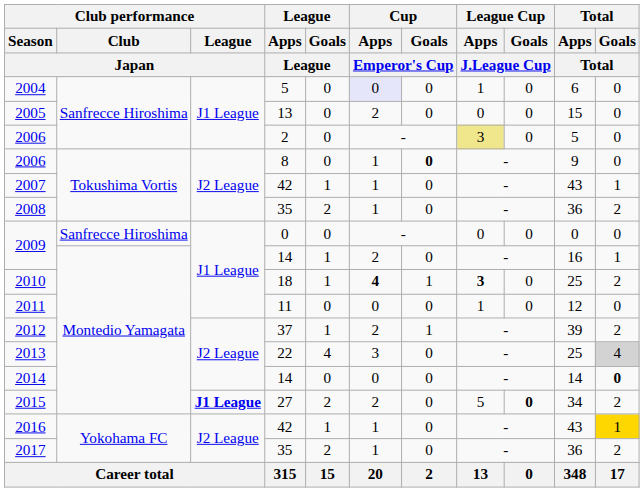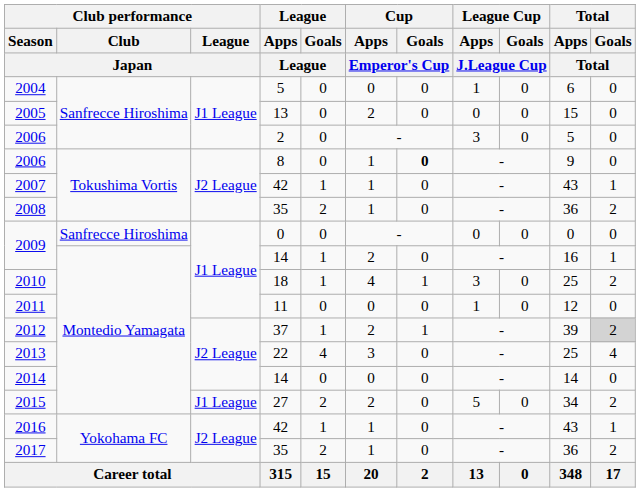(375, 88) lavender background -> (371, 88) no background
(480, 137) khaki background -> (476, 137) no background
(375, 281) bold -> (371, 281) normal
(480, 281) bold -> (476, 281) normal
(617, 329) no background -> (613, 329) lightgrey background
(617, 354) lightgrey background -> (613, 354) no background
(617, 378) bold -> (613, 378) normal
(228, 402) bold -> (226, 402) normal
(529, 402) bold -> (525, 402) normal
(617, 426) gold background -> (613, 426) no background
